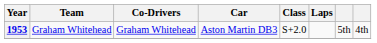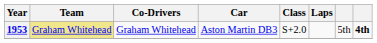(72, 30) no background -> (72, 30) khaki background
(362, 30) normal -> (362, 30) bold
